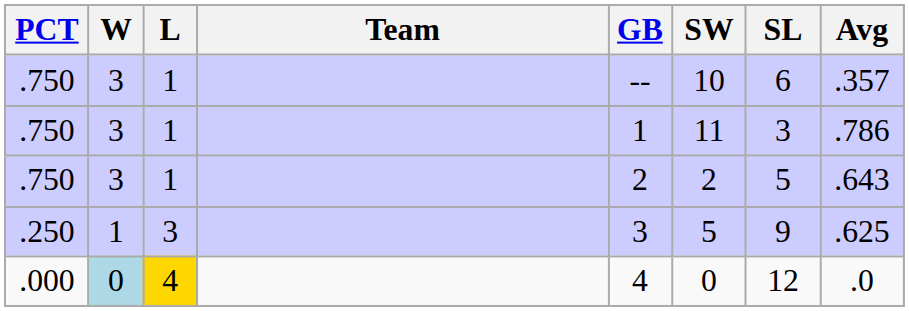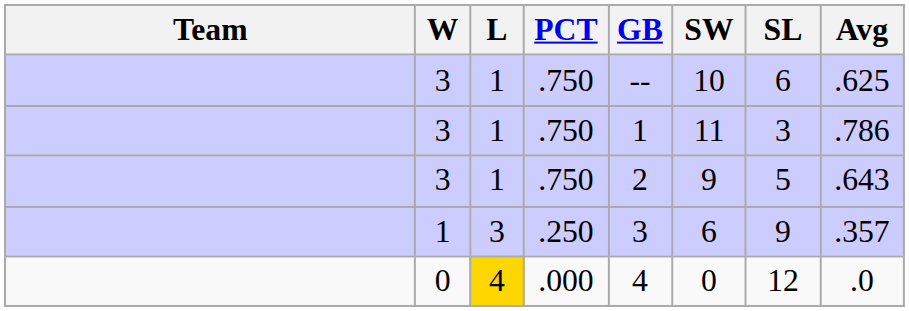columns swapped: (403, 29) <-> (47, 29)
(862, 79) .357 -> (862, 79) .625
(709, 180) 2 -> (709, 180) 9
(709, 230) 5 -> (709, 230) 6
(862, 230) .625 -> (862, 230) .357
(116, 280) lightblue background -> (443, 280) no background
